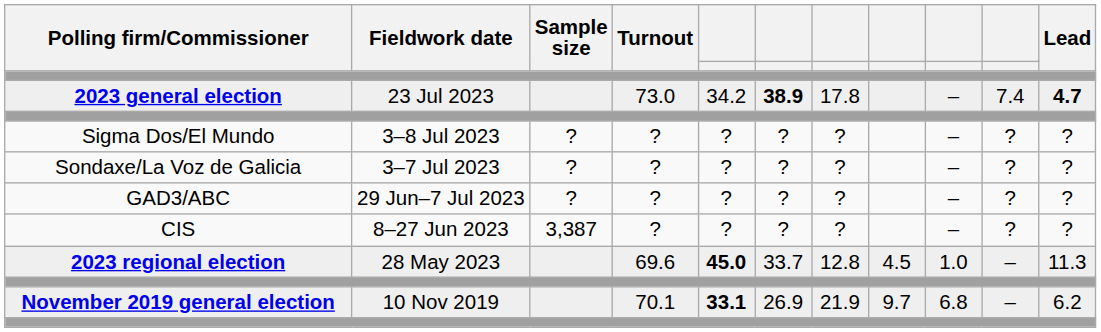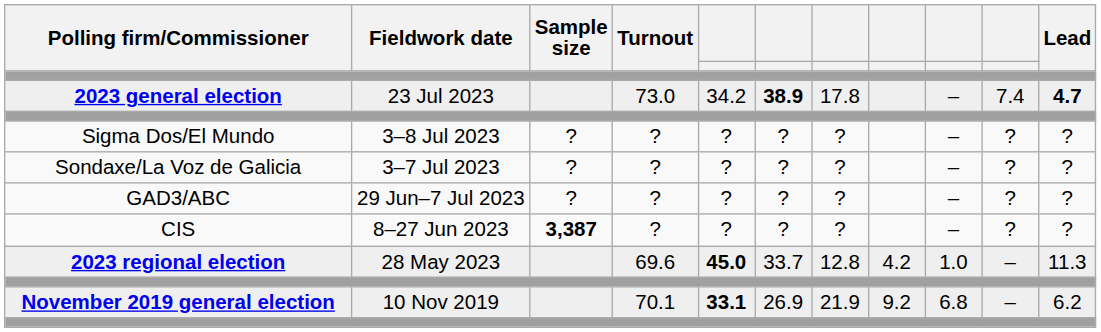(571, 230) normal -> (571, 230) bold
(897, 261) 4.5 -> (897, 261) 4.2
(897, 301) 9.7 -> (897, 301) 9.2
